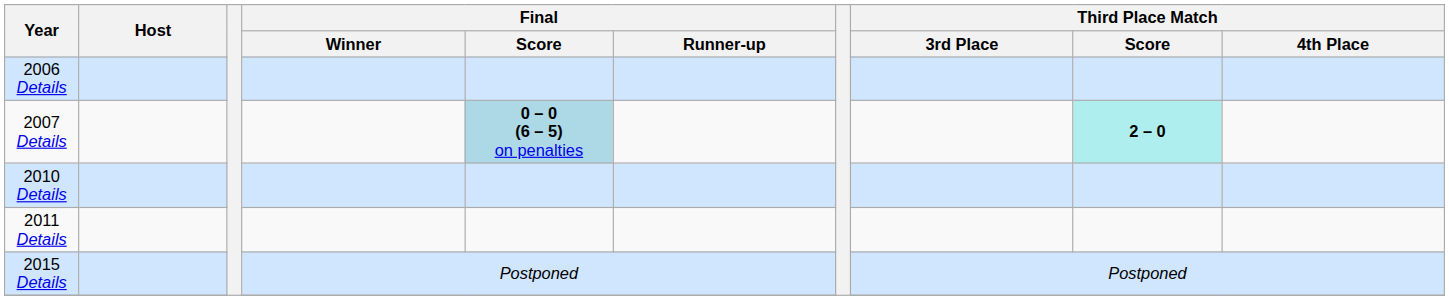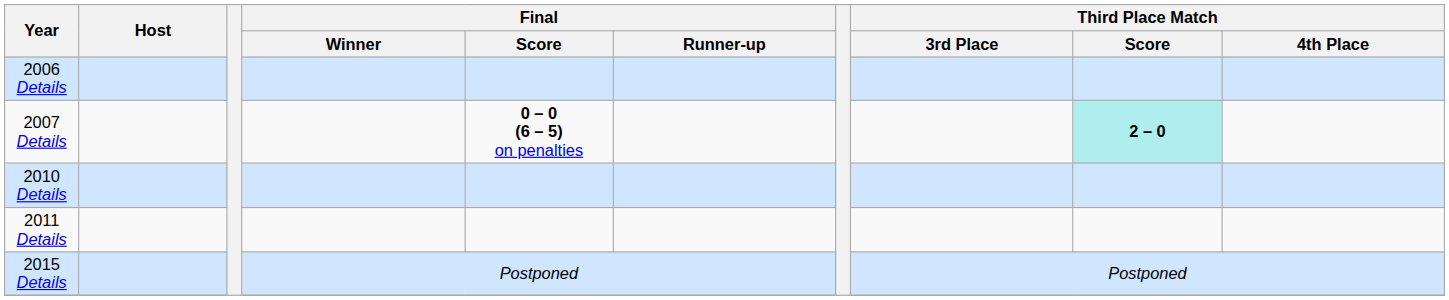(539, 132) lightblue background -> (539, 132) no background
